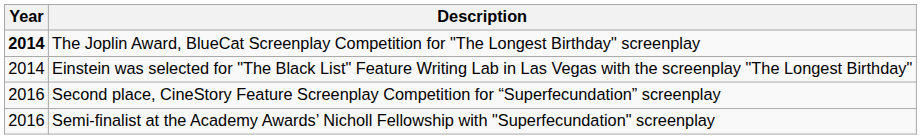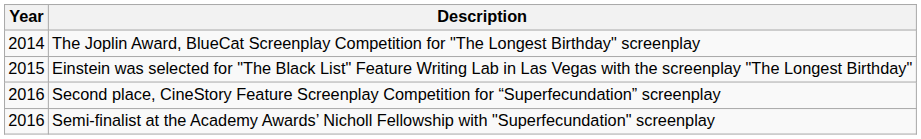(26, 43) bold -> (26, 43) normal
(26, 69) 2014 -> (26, 69) 2015
